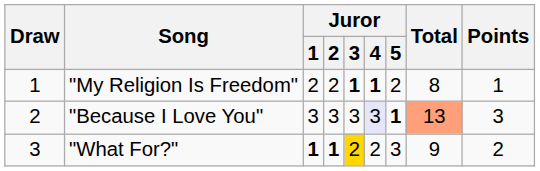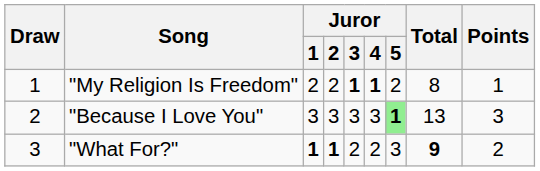(375, 117) lavender background -> (375, 117) no background
(396, 117) no background -> (396, 117) lightgreen background
(434, 117) lightsalmon background -> (434, 117) no background
(354, 149) gold background -> (354, 149) no background
(434, 149) normal -> (434, 149) bold
